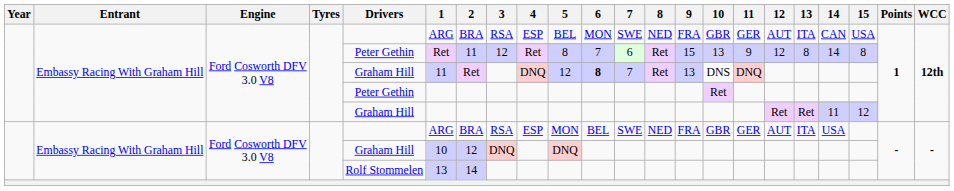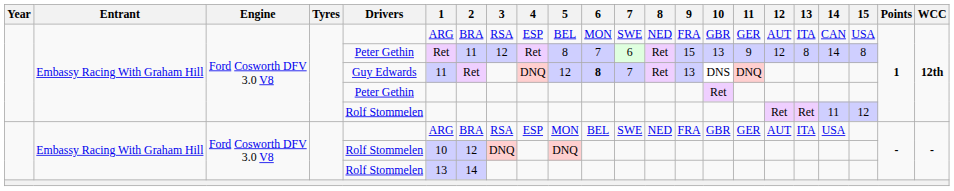(384, 73) Graham Hill -> (384, 73) Guy Edwards
(384, 112) Graham Hill -> (384, 112) Rolf Stommelen
(384, 150) Graham Hill -> (384, 150) Rolf Stommelen
